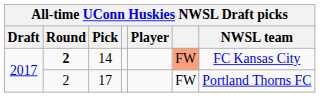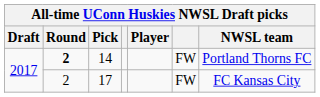(186, 59) lightsalmon background -> (186, 59) no background
(257, 59) FC Kansas City -> (257, 59) Portland Thorns FC
(257, 80) Portland Thorns FC -> (257, 80) FC Kansas City
